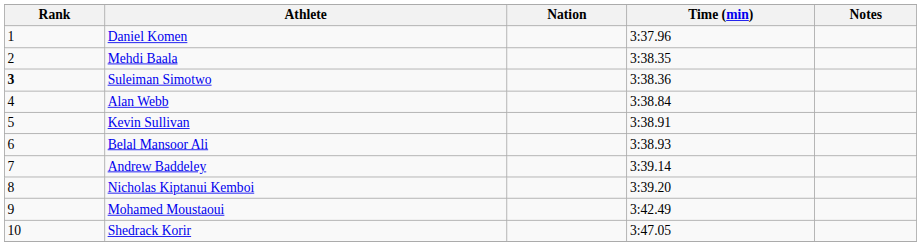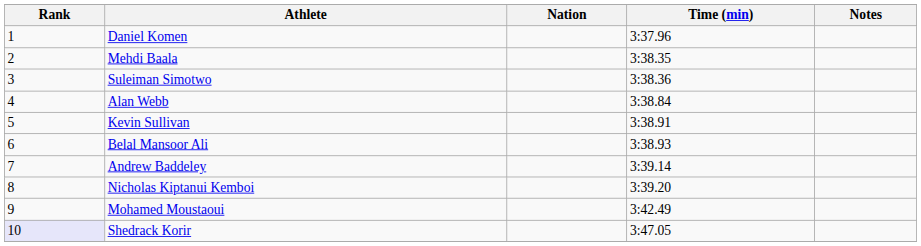(11, 79) bold -> (11, 79) normal
(14, 230) no background -> (14, 230) lavender background
